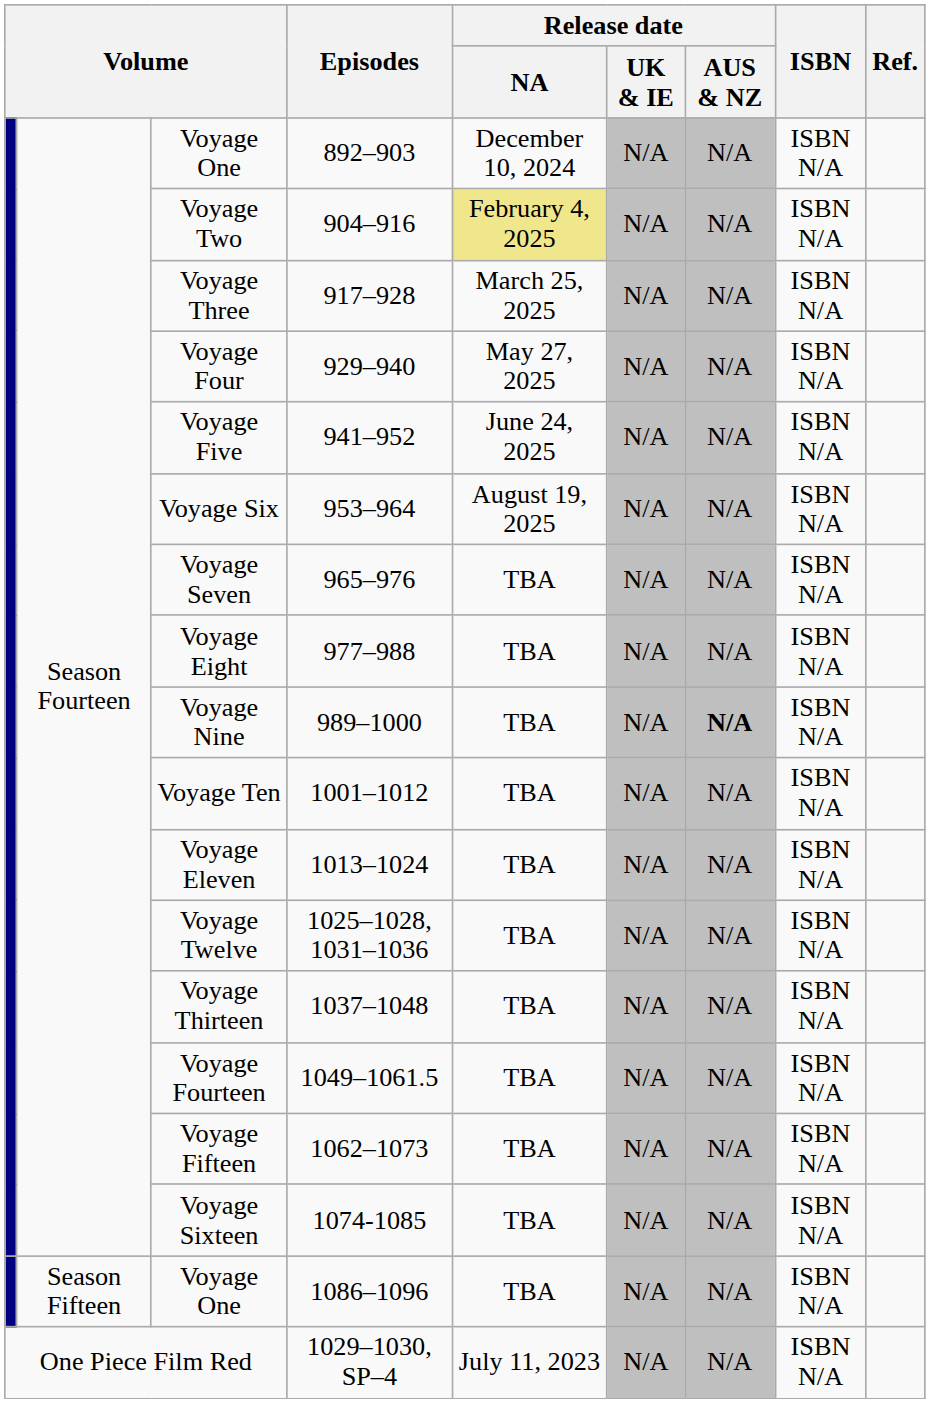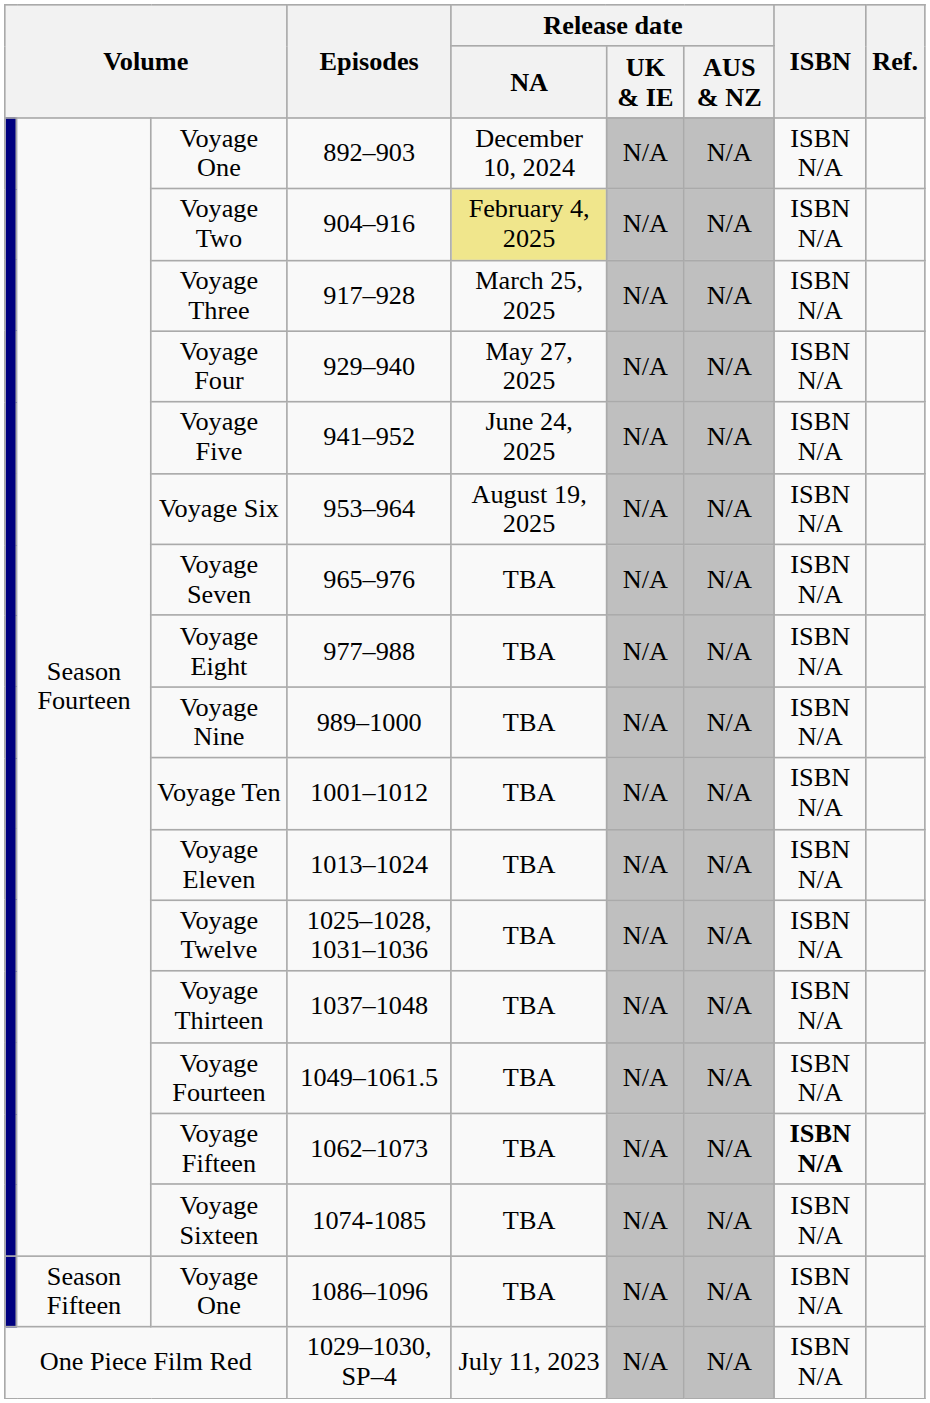(730, 721) bold -> (729, 721) normal
(821, 1148) normal -> (820, 1148) bold
